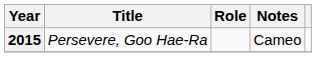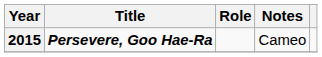(128, 39) normal -> (130, 39) bold
